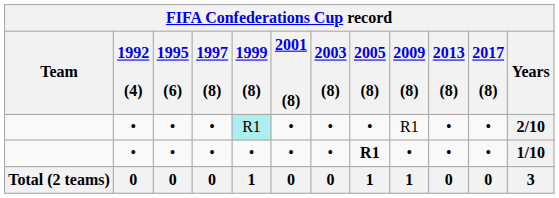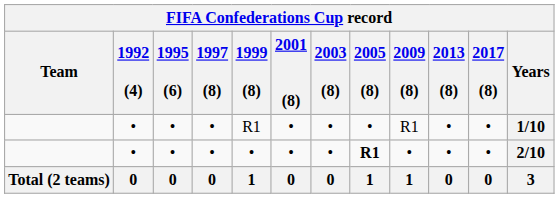(252, 127) paleturquoise background -> (252, 127) no background
(531, 127) 2/10 -> (531, 127) 1/10
(531, 153) 1/10 -> (531, 153) 2/10
